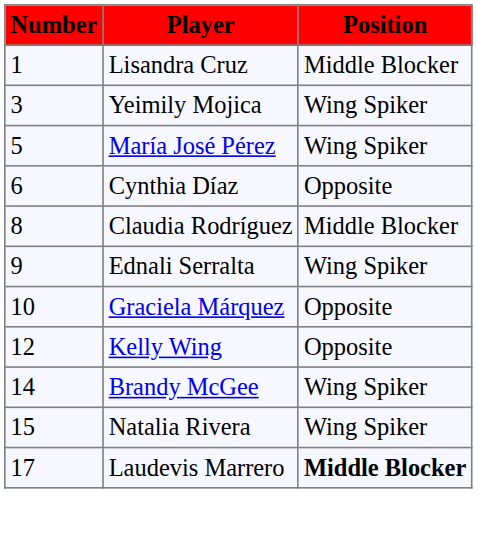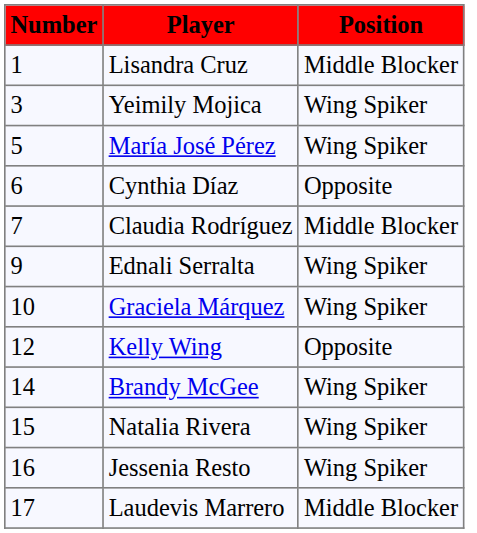(17, 225) 8 -> (17, 225) 7
(348, 306) Opposite -> (366, 306) Wing Spiker
+ row: (180, 467)
(385, 467) bold -> (381, 507) normal
